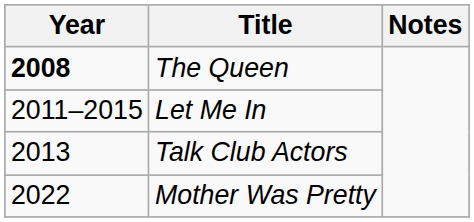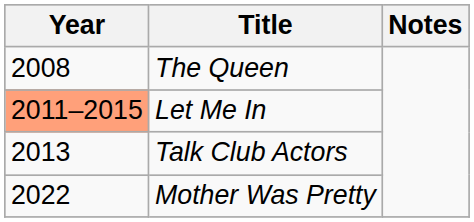(41, 68) bold -> (41, 68) normal
(77, 110) no background -> (77, 110) lightsalmon background
